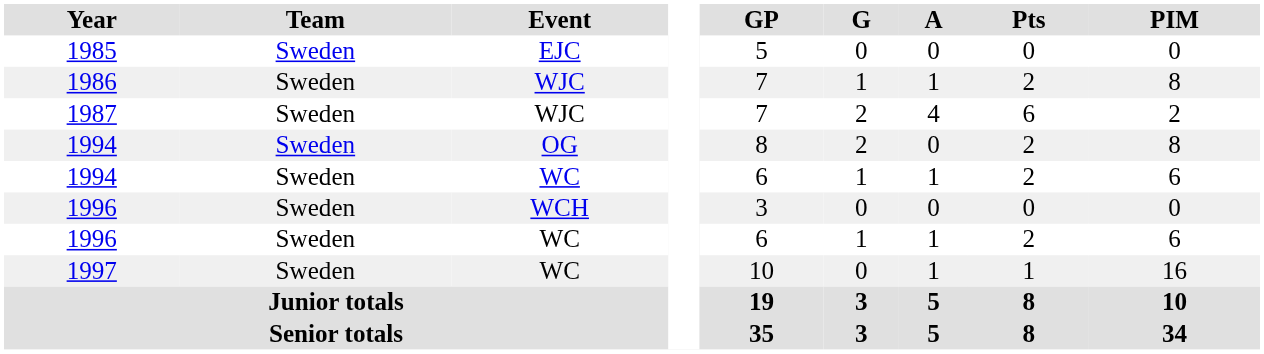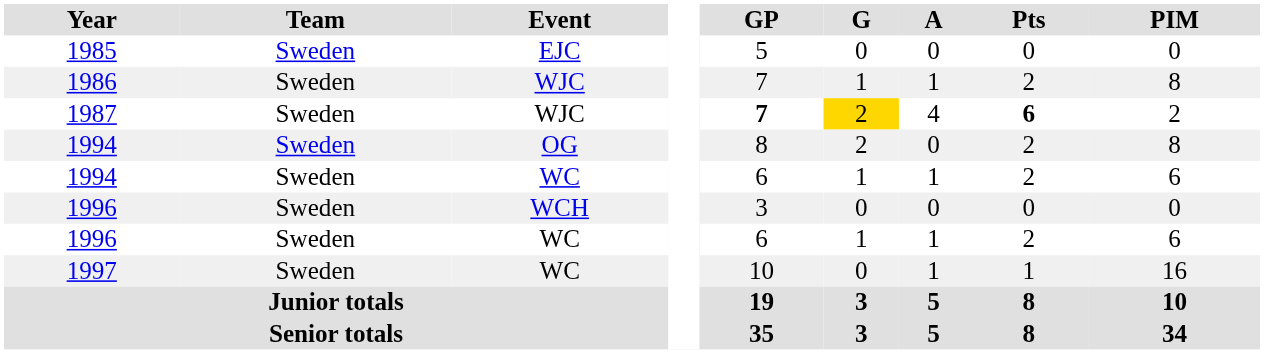(762, 113) normal -> (762, 113) bold
(861, 113) no background -> (861, 113) gold background
(1029, 113) normal -> (1029, 113) bold
